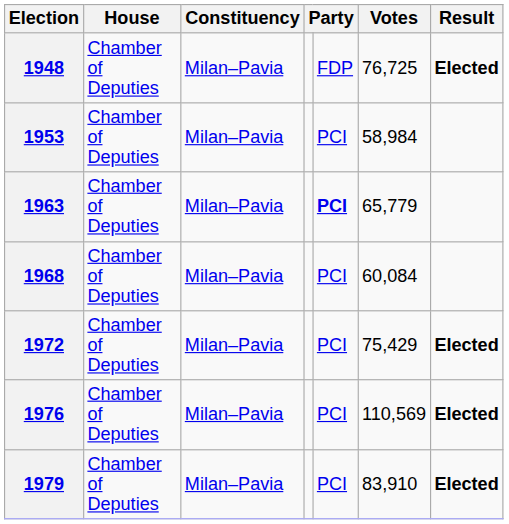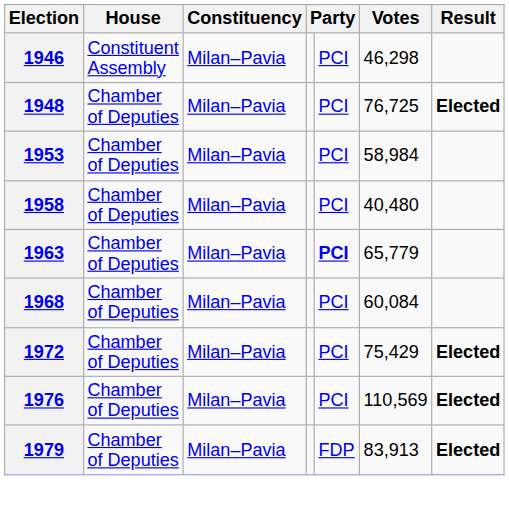+ row: (44, 57)
(335, 67) FDP -> (334, 106) PCI
+ row: (44, 204)
(332, 483) PCI -> (337, 449) FDP
(390, 483) 83,910 -> (391, 449) 83,913
